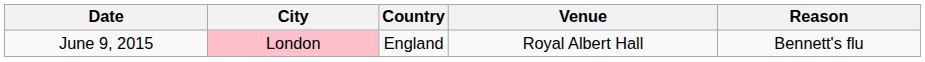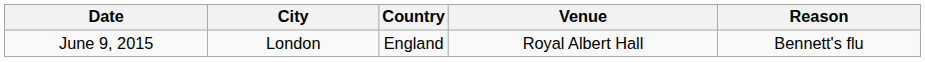(293, 43) pink background -> (293, 43) no background
